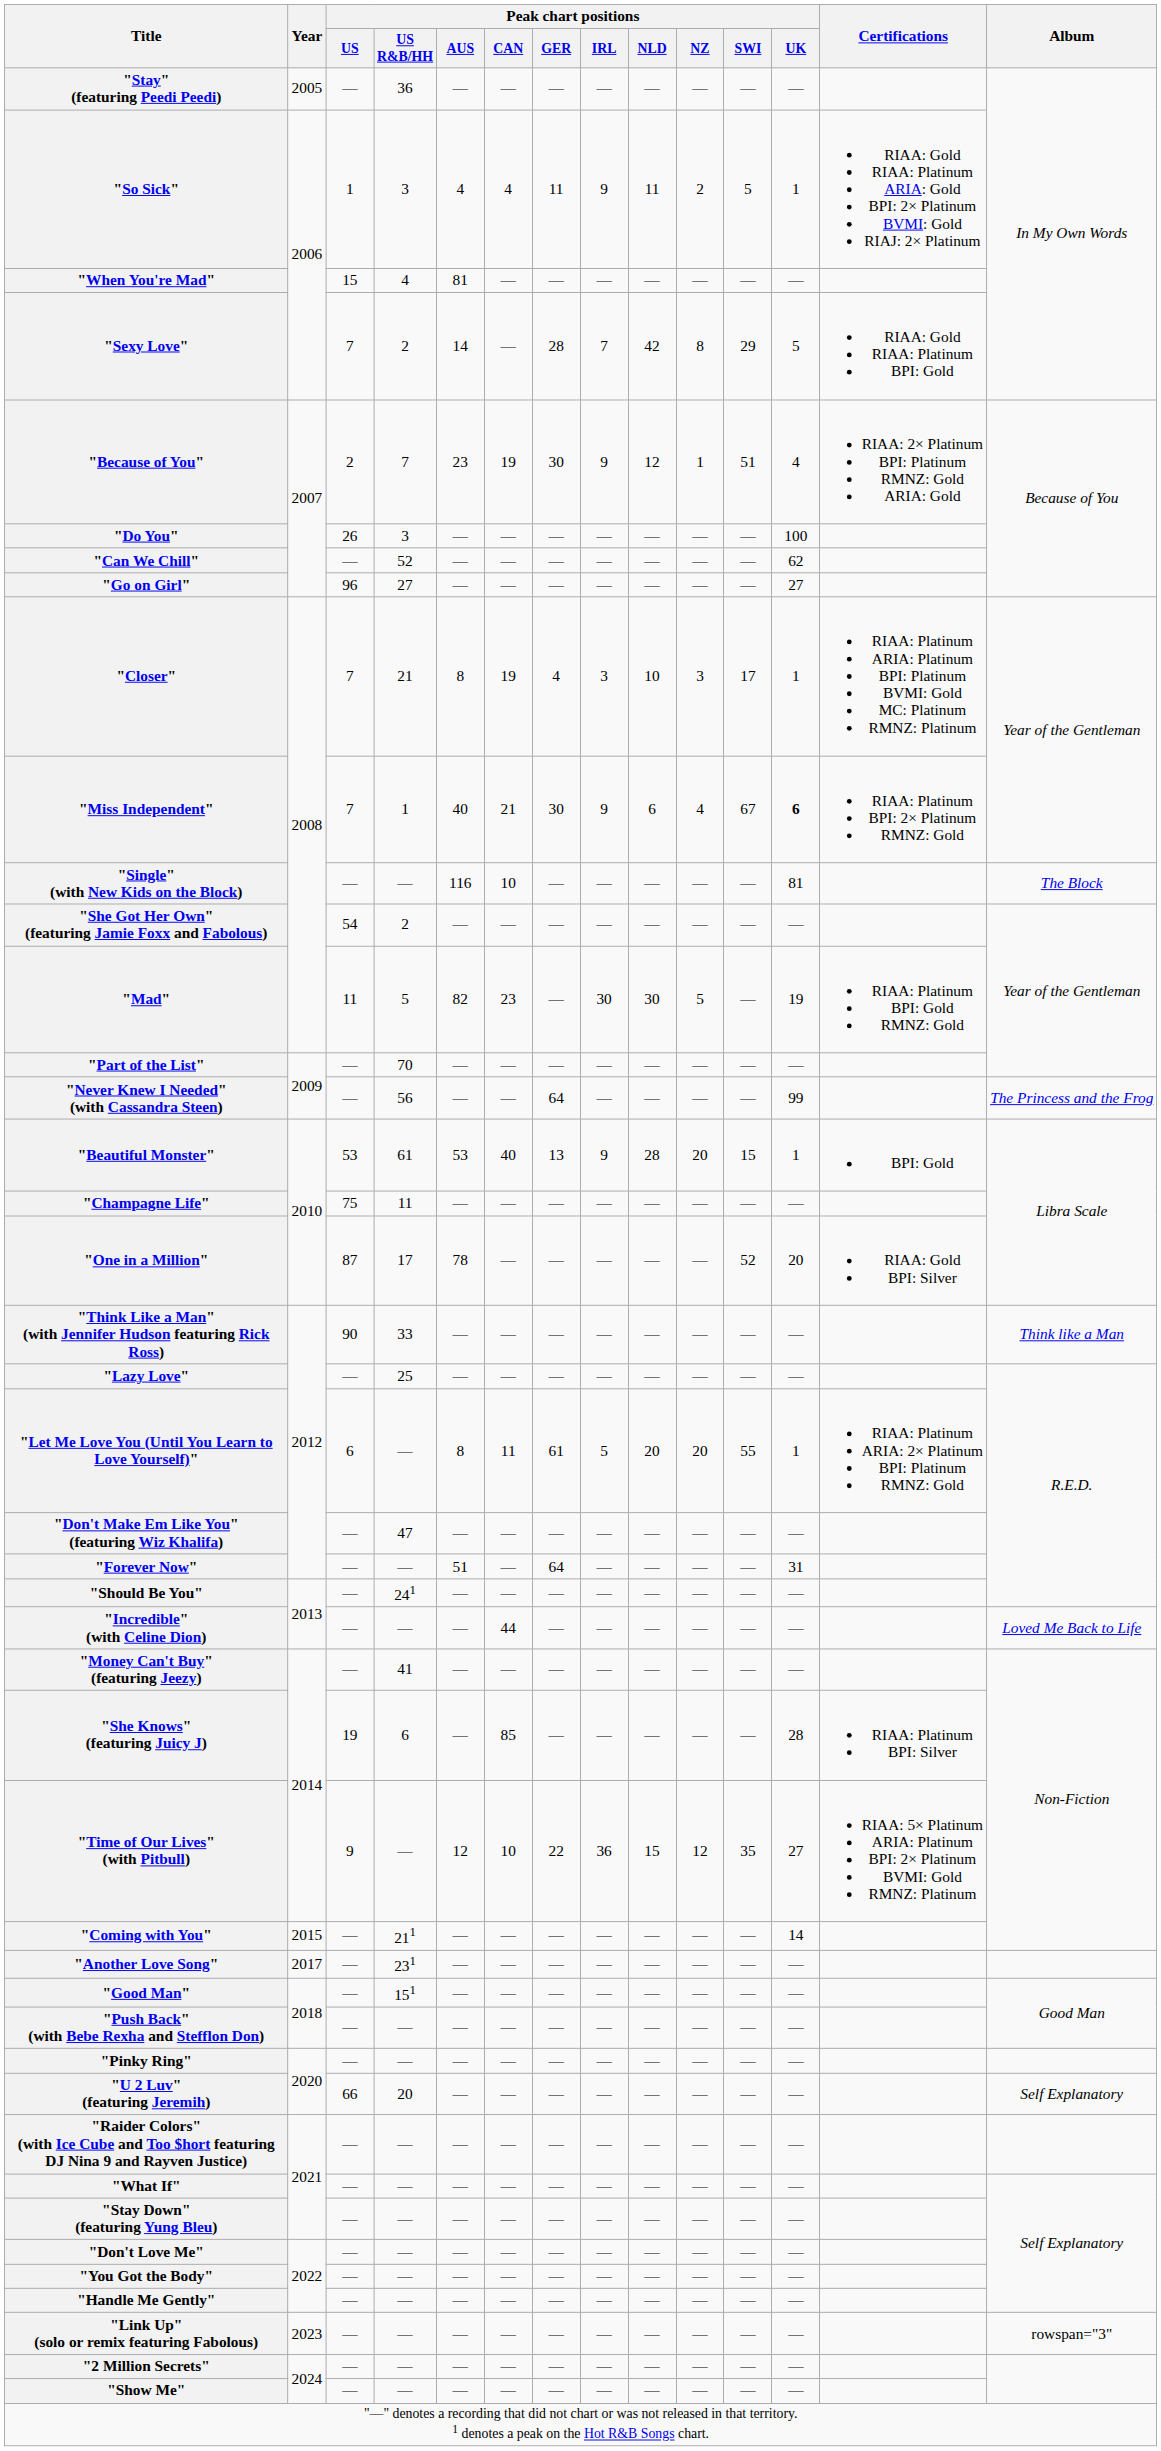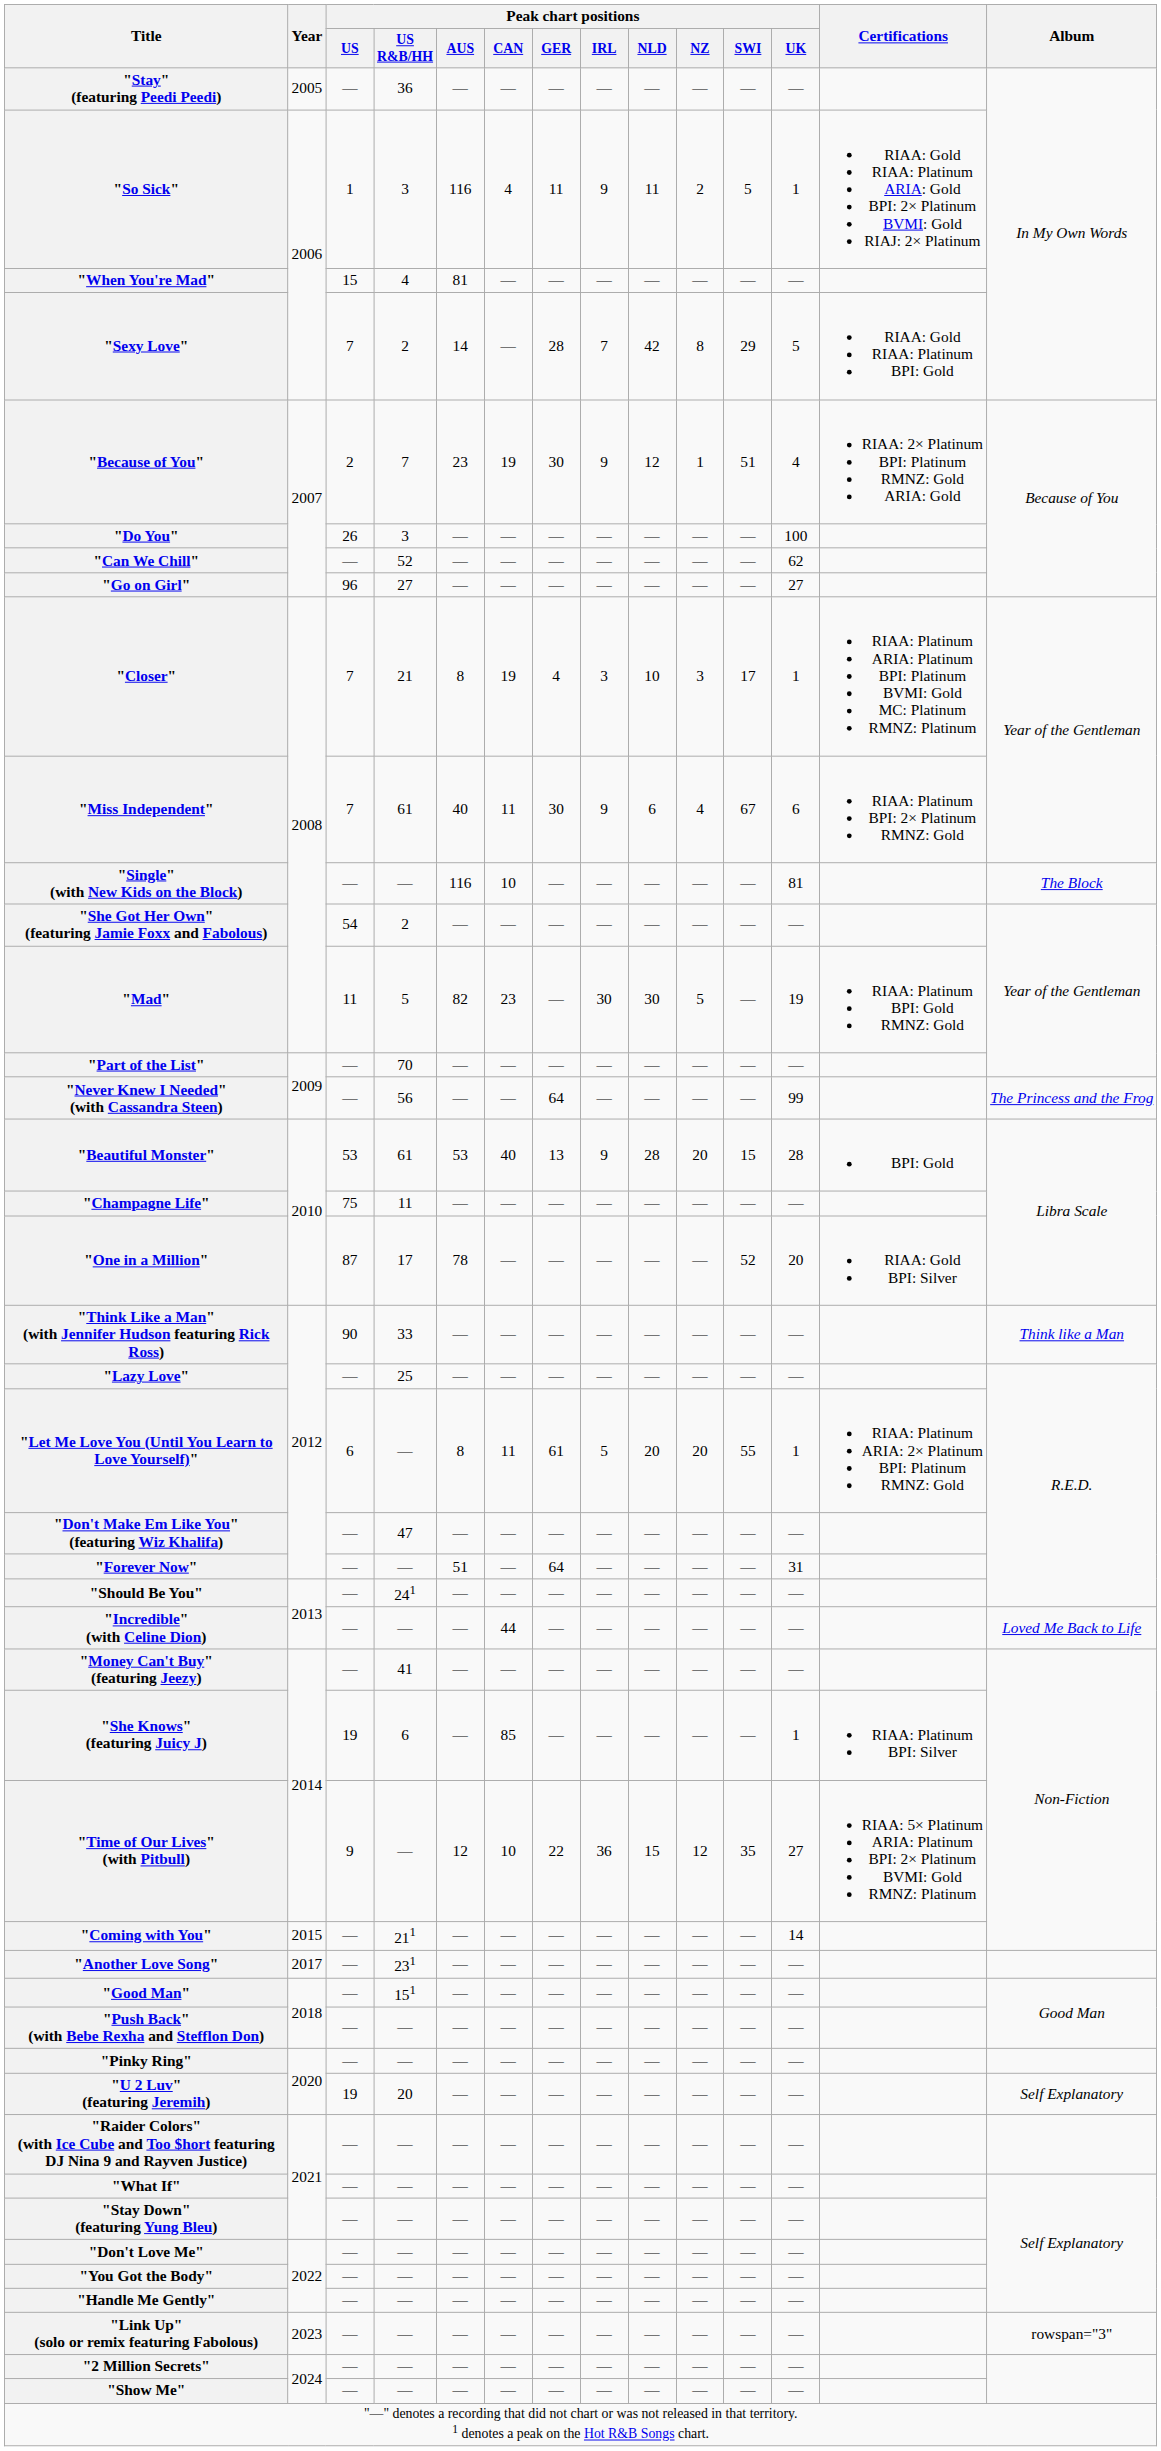(460, 188) 4 -> (460, 188) 116
(405, 809) 1 -> (405, 809) 61
(508, 809) 21 -> (508, 809) 11
(796, 809) bold -> (796, 809) normal
(796, 1154) 1 -> (796, 1154) 28
(796, 1735) 28 -> (796, 1735) 1
(350, 2093) 66 -> (350, 2093) 19
